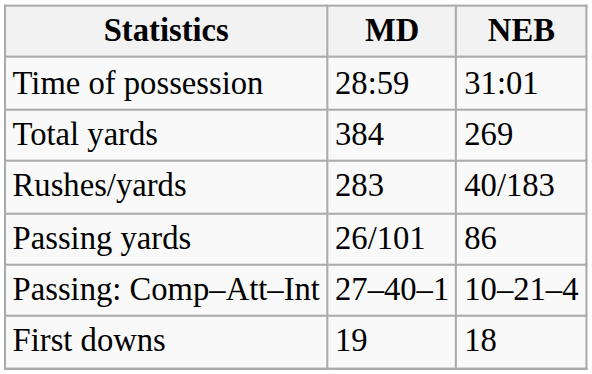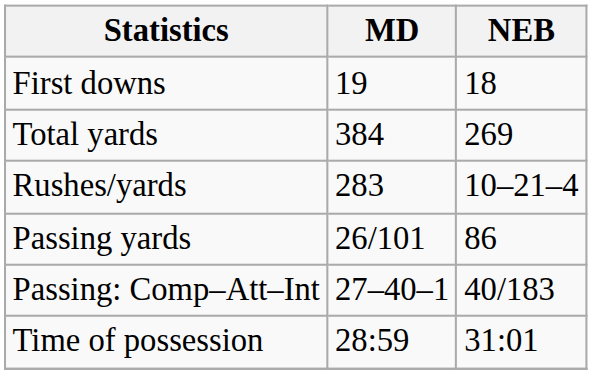rows swapped: (89, 341) <-> (138, 82)
(510, 186) 40/183 -> (521, 186) 10–21–4
(521, 289) 10–21–4 -> (510, 289) 40/183
